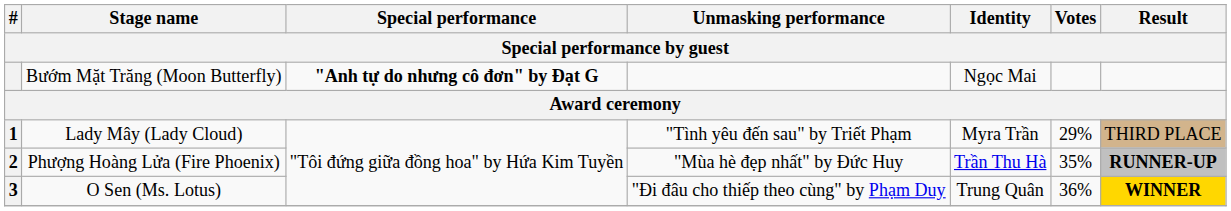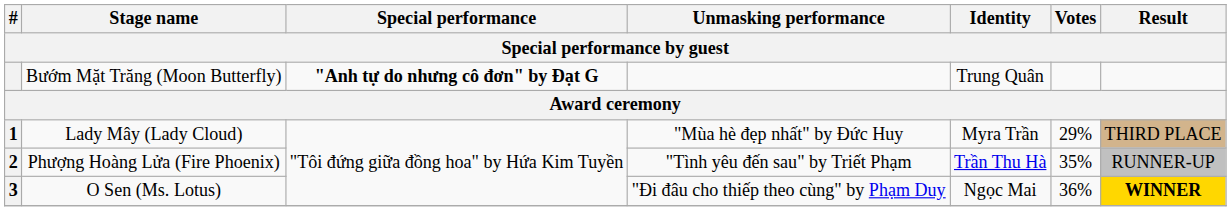(1000, 76) Ngọc Mai -> (1000, 76) Trung Quân
(789, 133) "Tình yêu đến sau" by Triết Phạm -> (789, 133) "Mùa hè đẹp nhất" by Đức Huy
(789, 162) "Mùa hè đẹp nhất" by Đức Huy -> (789, 162) "Tình yêu đến sau" by Triết Phạm
(1163, 162) bold -> (1163, 162) normal
(1000, 190) Trung Quân -> (1000, 190) Ngọc Mai
